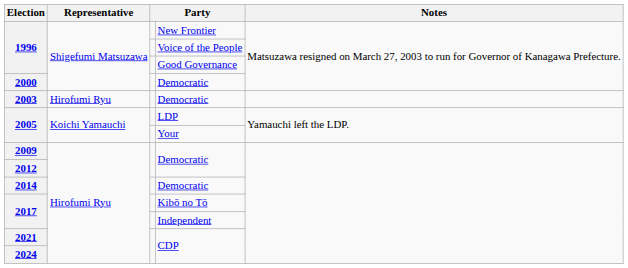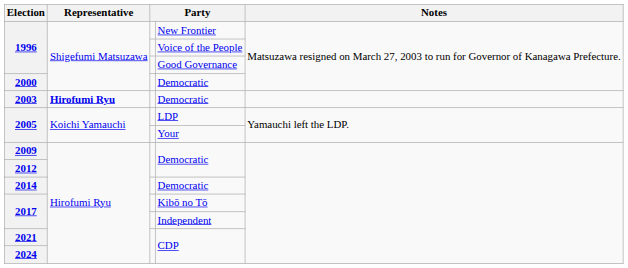(80, 99) normal -> (82, 99) bold
